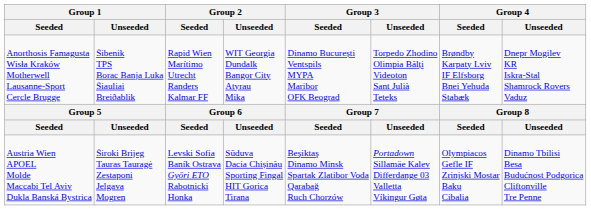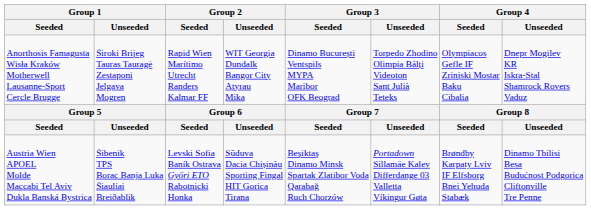(130, 74) Šibenik TPS Borac Banja Luka Šiauliai Breiðablik -> (124, 74) Široki Brijeg Tauras Tauragė Zestaponi Jelgava Mogren
(467, 74) Brøndby Karpaty Lviv IF Elfsborg Bnei Yehuda Stabæk -> (471, 74) Olympiacos Gefle IF Zrinjski Mostar Baku Cibalia
(124, 175) Široki Brijeg Tauras Tauragė Zestaponi Jelgava Mogren -> (130, 175) Šibenik TPS Borac Banja Luka Šiauliai Breiðablik
(471, 175) Olympiacos Gefle IF Zrinjski Mostar Baku Cibalia -> (467, 175) Brøndby Karpaty Lviv IF Elfsborg Bnei Yehuda Stabæk
